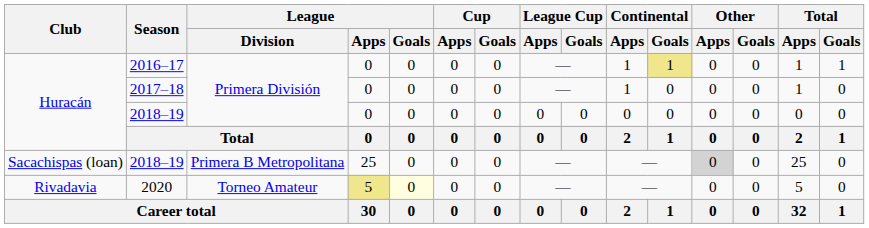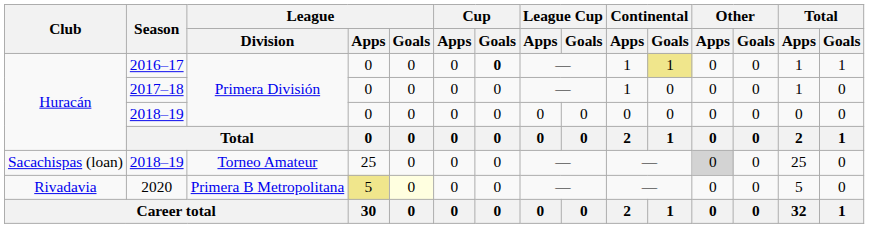(497, 65) normal -> (497, 65) bold
(267, 162) Primera B Metropolitana -> (267, 162) Torneo Amateur
(267, 187) Torneo Amateur -> (267, 187) Primera B Metropolitana
